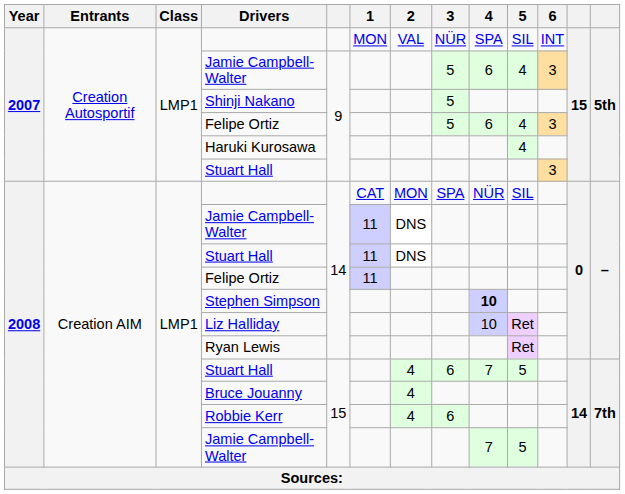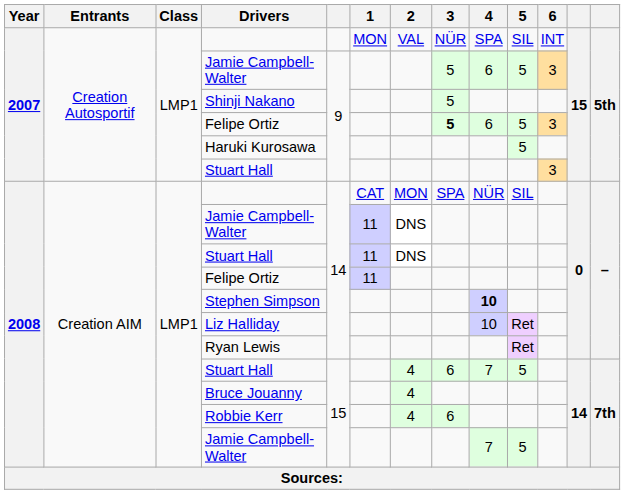(523, 70) 4 -> (523, 70) 5
(450, 124) normal -> (450, 124) bold
(523, 124) 4 -> (523, 124) 5
(523, 147) 4 -> (523, 147) 5
